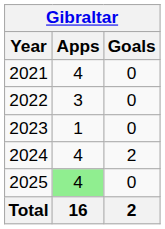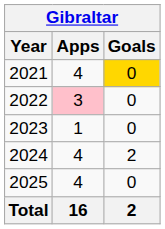(132, 73) no background -> (132, 73) gold background
(78, 100) no background -> (78, 100) pink background
(78, 182) lightgreen background -> (78, 182) no background
